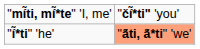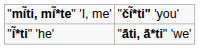(154, 34) lightsalmon background -> (154, 34) no background
